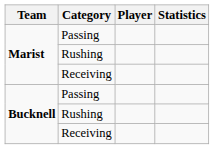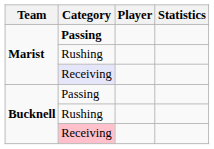(80, 34) normal -> (81, 34) bold
(86, 74) no background -> (86, 74) lavender background
(86, 133) no background -> (86, 133) pink background
